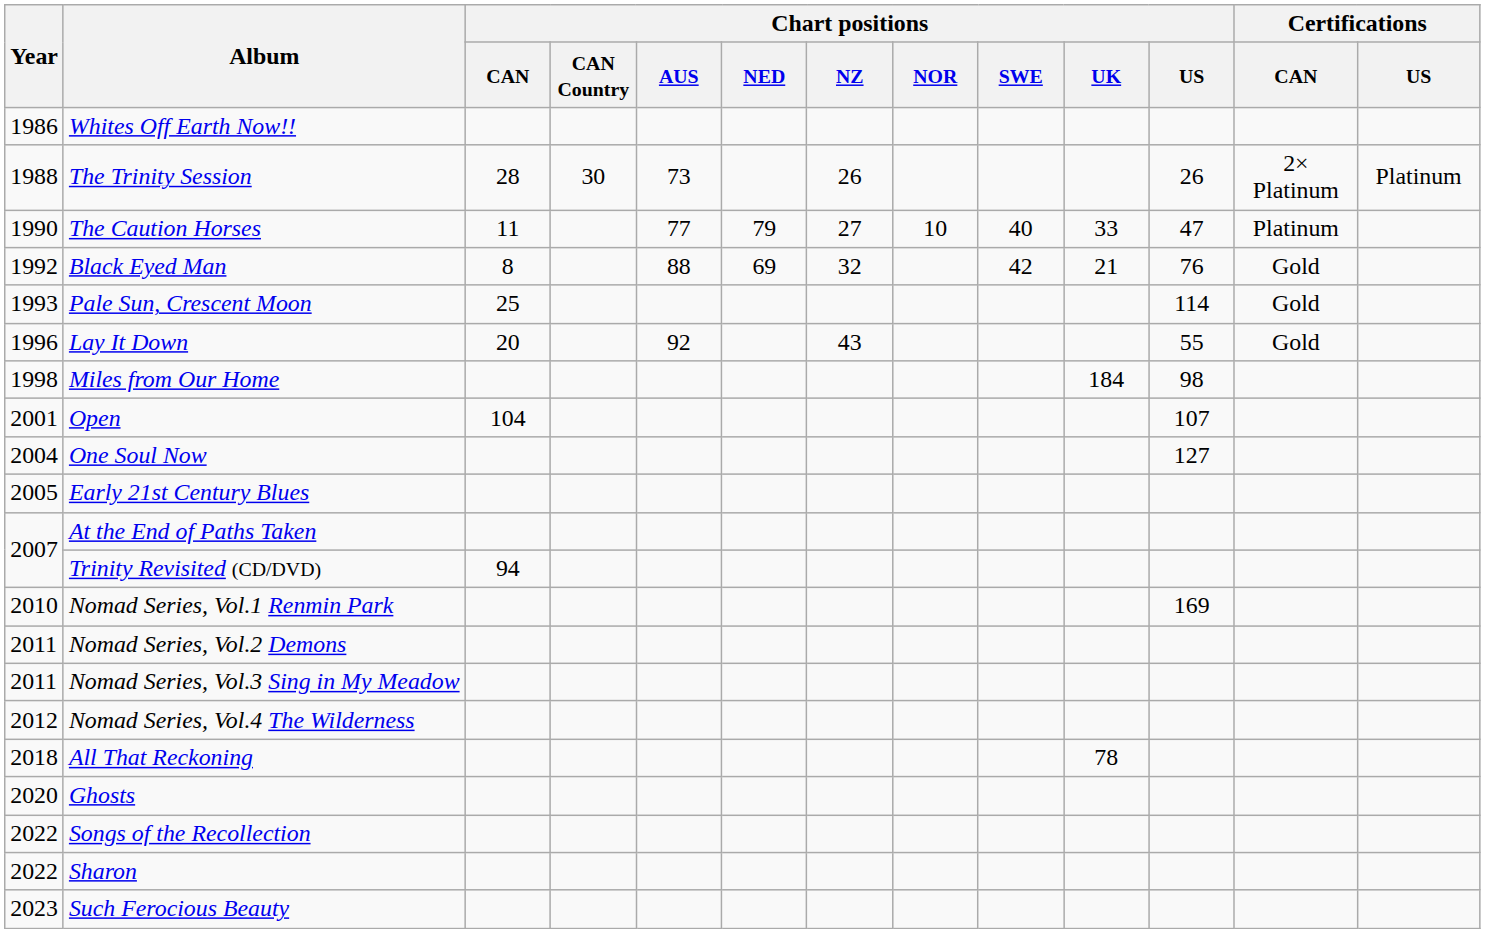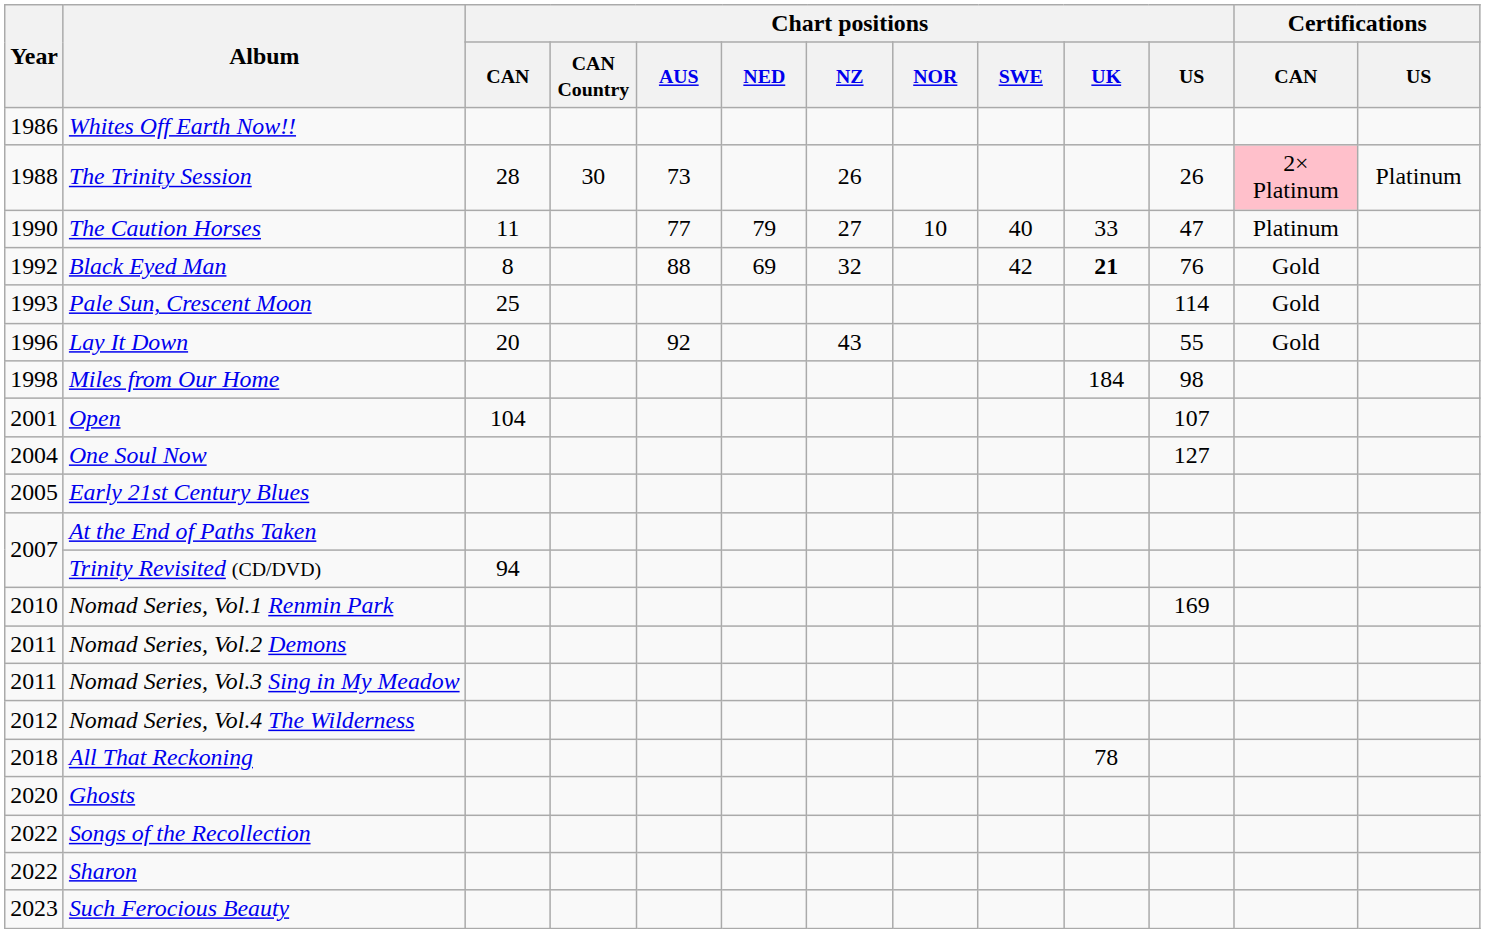(1296, 177) no background -> (1296, 177) pink background
(1106, 266) normal -> (1106, 266) bold
